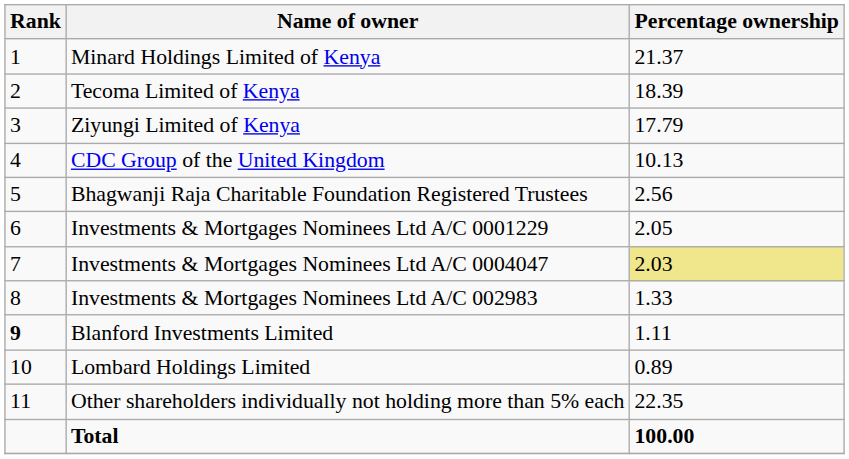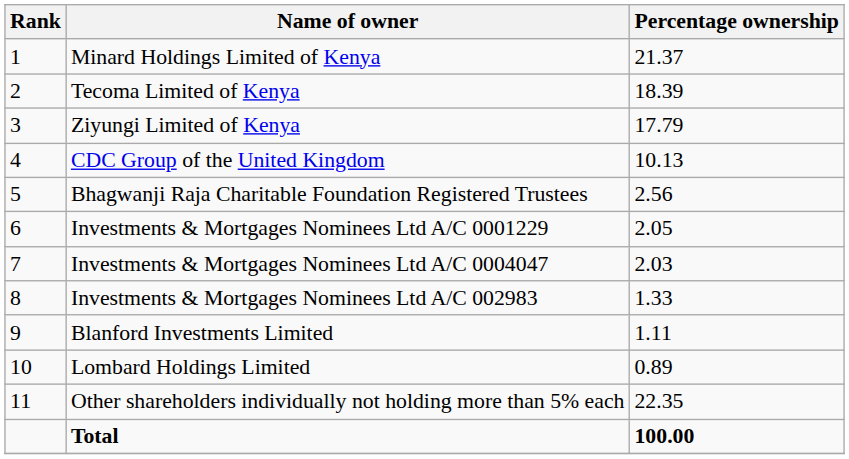(654, 263) khaki background -> (654, 263) no background
(16, 332) bold -> (16, 332) normal
